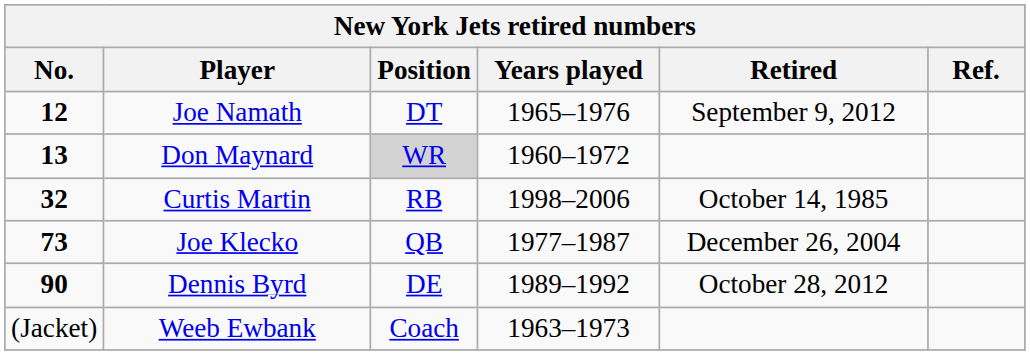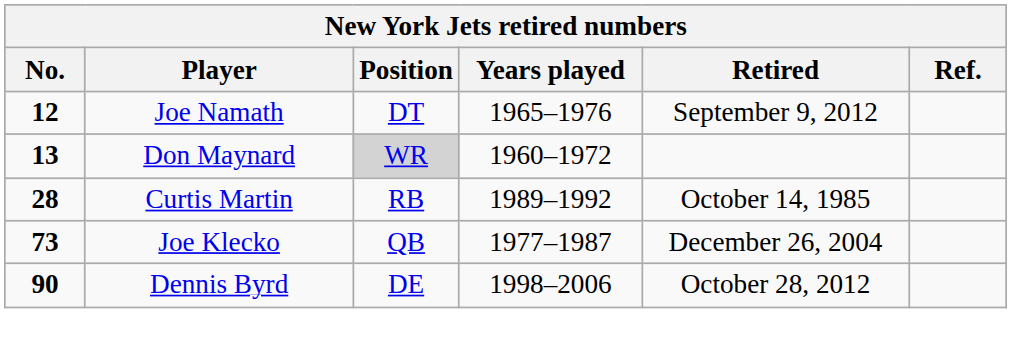(54, 198) 32 -> (45, 198) 28
(569, 198) 1998–2006 -> (550, 198) 1989–1992
(569, 284) 1989–1992 -> (550, 284) 1998–2006
- row: (237, 328)
